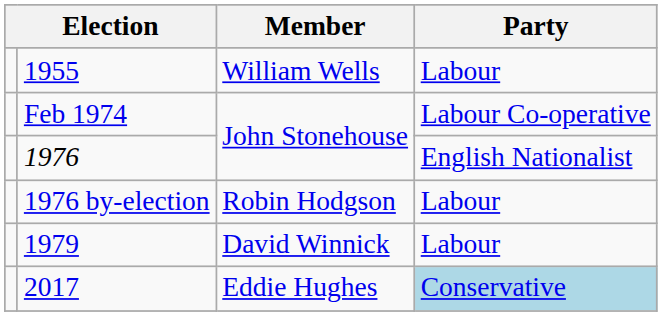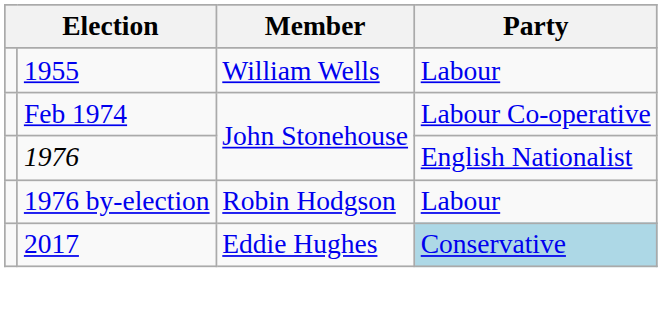- row: (51, 244)
